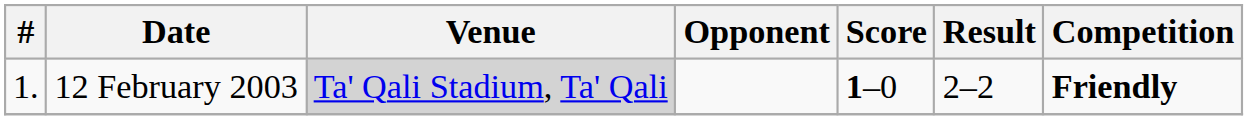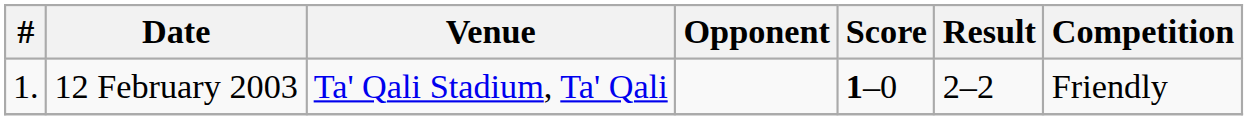(491, 85) lightgrey background -> (491, 85) no background
(1115, 85) bold -> (1110, 85) normal
